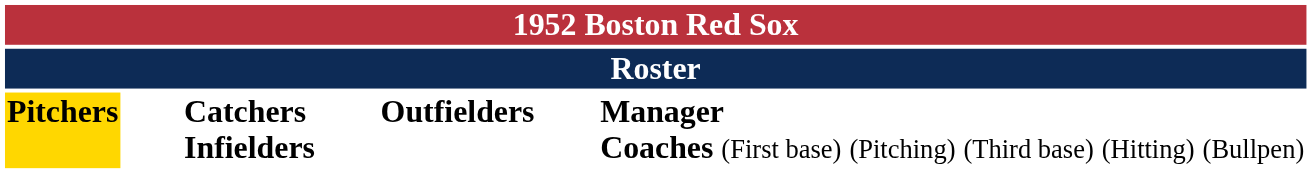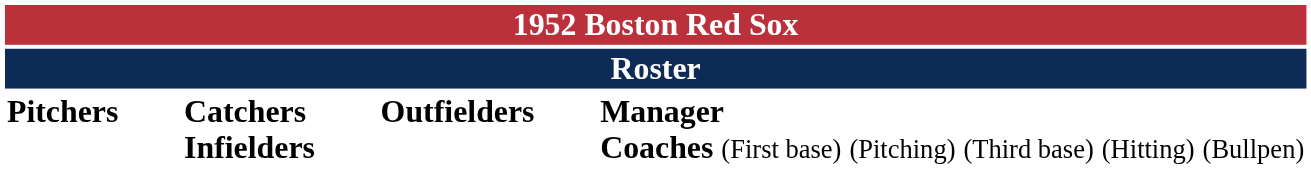(63, 111) gold background -> (63, 111) no background
